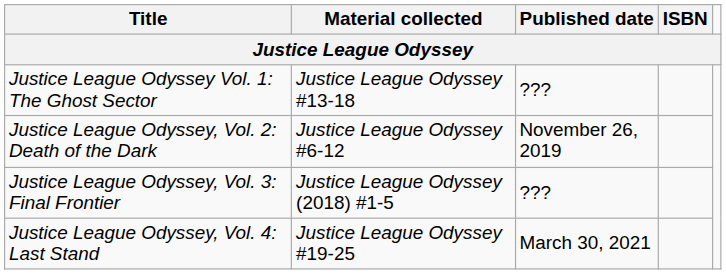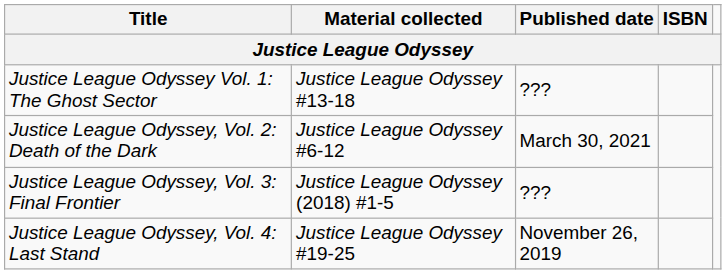(579, 141) November 26, 2019 -> (585, 141) March 30, 2021
(585, 243) March 30, 2021 -> (579, 243) November 26, 2019
